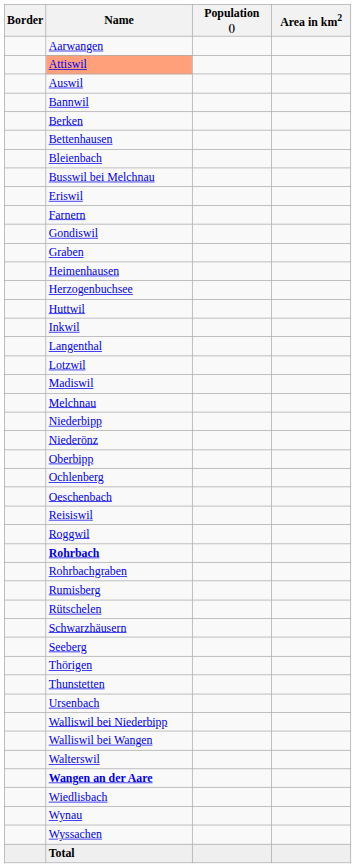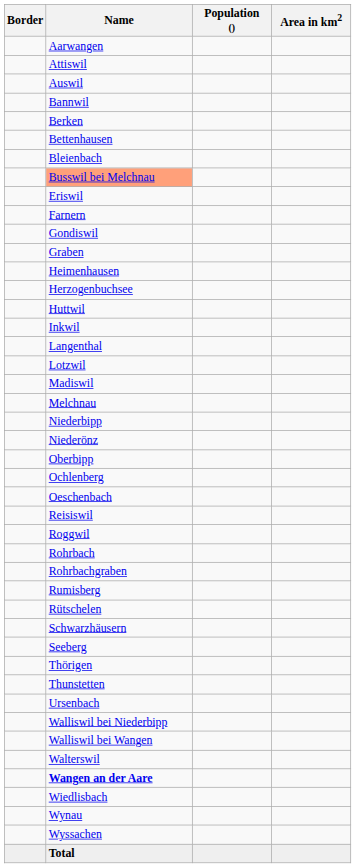(68, 64) lightsalmon background -> (68, 64) no background
(102, 177) no background -> (102, 177) lightsalmon background
(74, 552) bold -> (72, 552) normal
